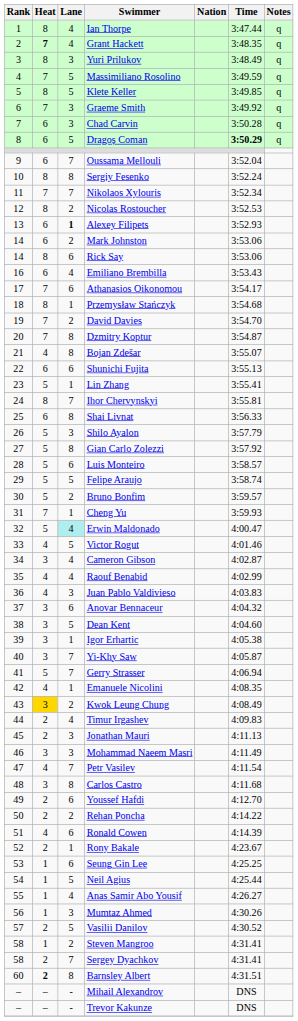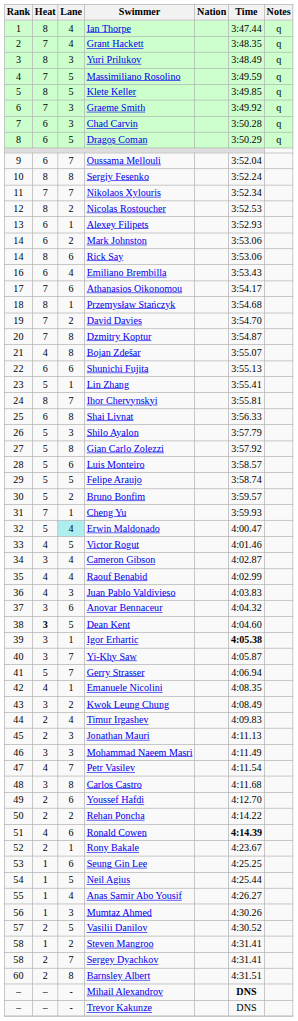(45, 44) bold -> (45, 44) normal
(246, 140) bold -> (246, 140) normal
(71, 224) bold -> (71, 224) normal
(45, 624) normal -> (45, 624) bold
(246, 640) normal -> (246, 640) bold
(45, 704) gold background -> (45, 704) no background
(246, 832) normal -> (246, 832) bold
(45, 976) bold -> (45, 976) normal
(246, 992) normal -> (246, 992) bold
